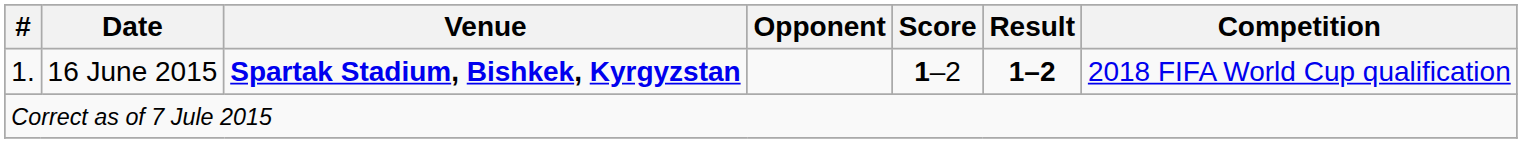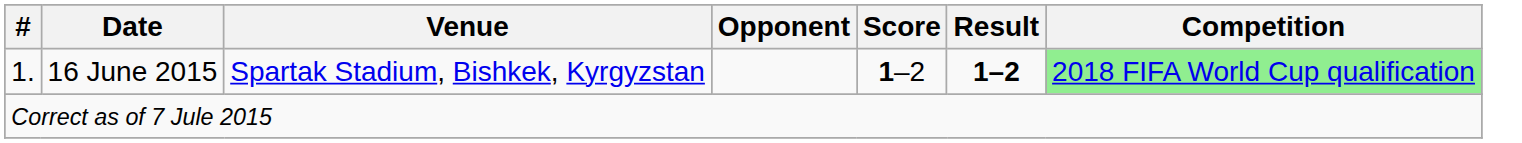(485, 71) bold -> (468, 71) normal
(1299, 71) no background -> (1264, 71) lightgreen background
